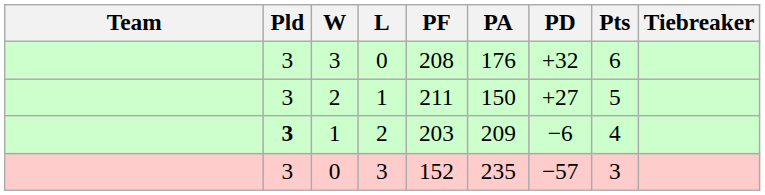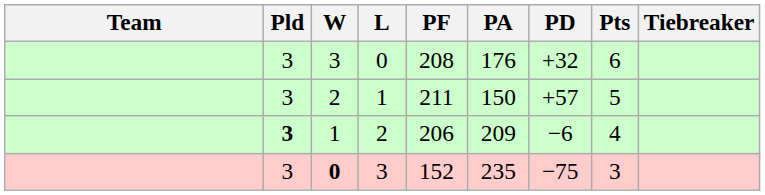(560, 97) +27 -> (560, 97) +57
(436, 134) 203 -> (436, 134) 206
(335, 171) normal -> (335, 171) bold
(560, 171) −57 -> (560, 171) −75
